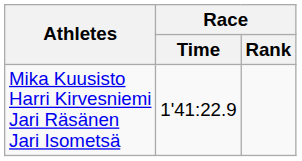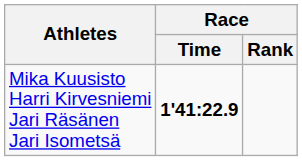(198, 110) normal -> (199, 110) bold
